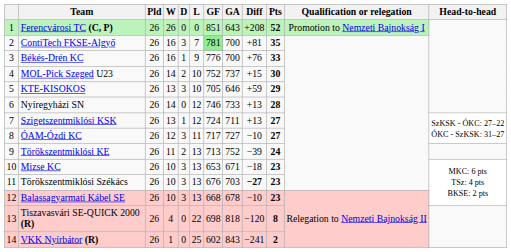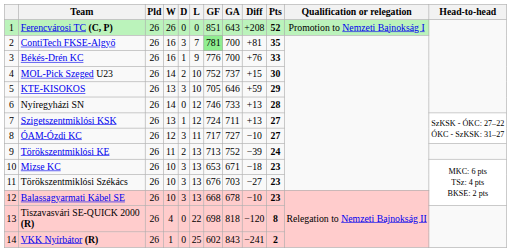(254, 182) bold -> (254, 182) normal
